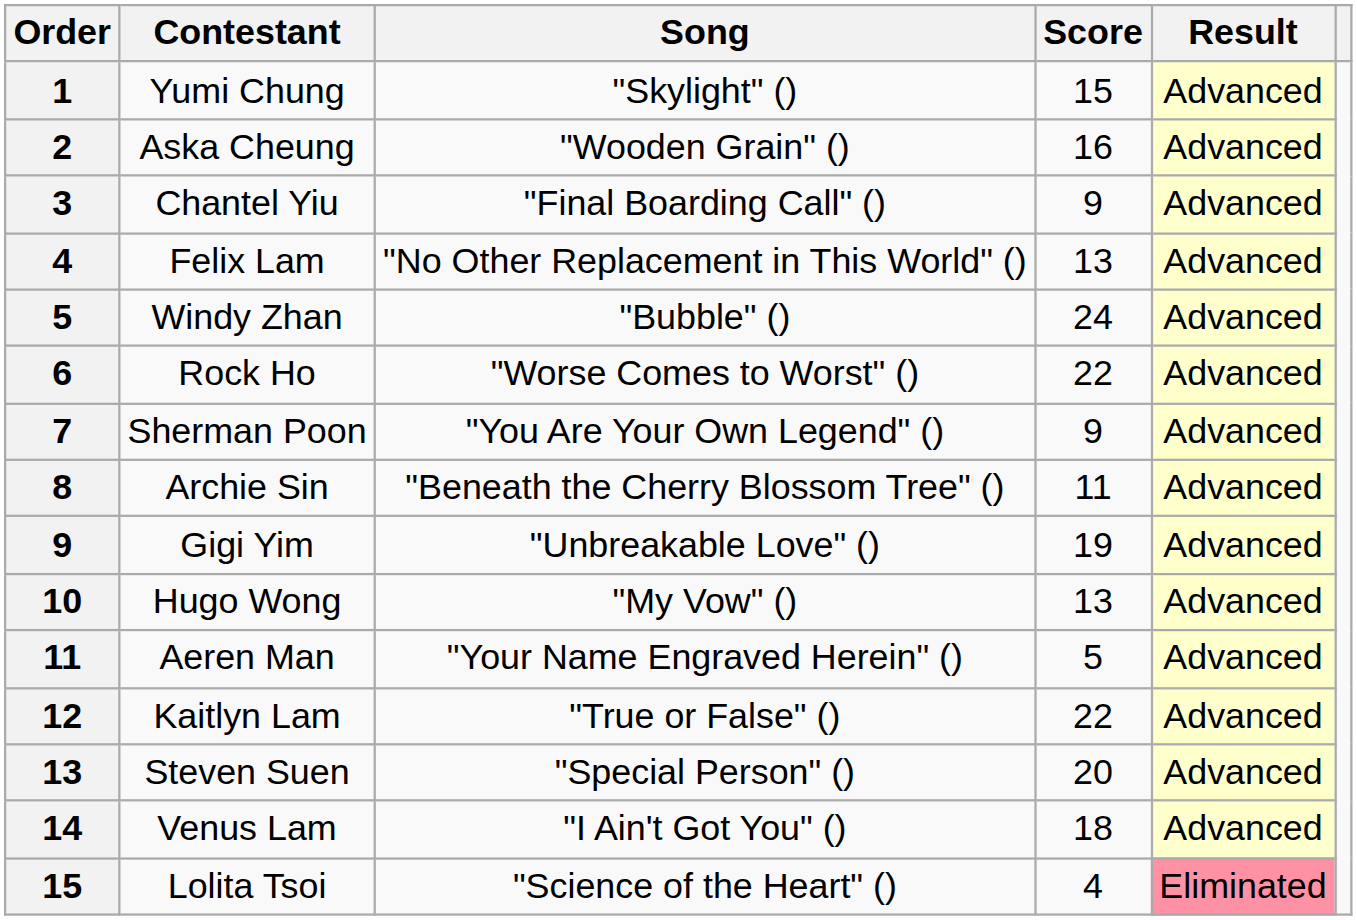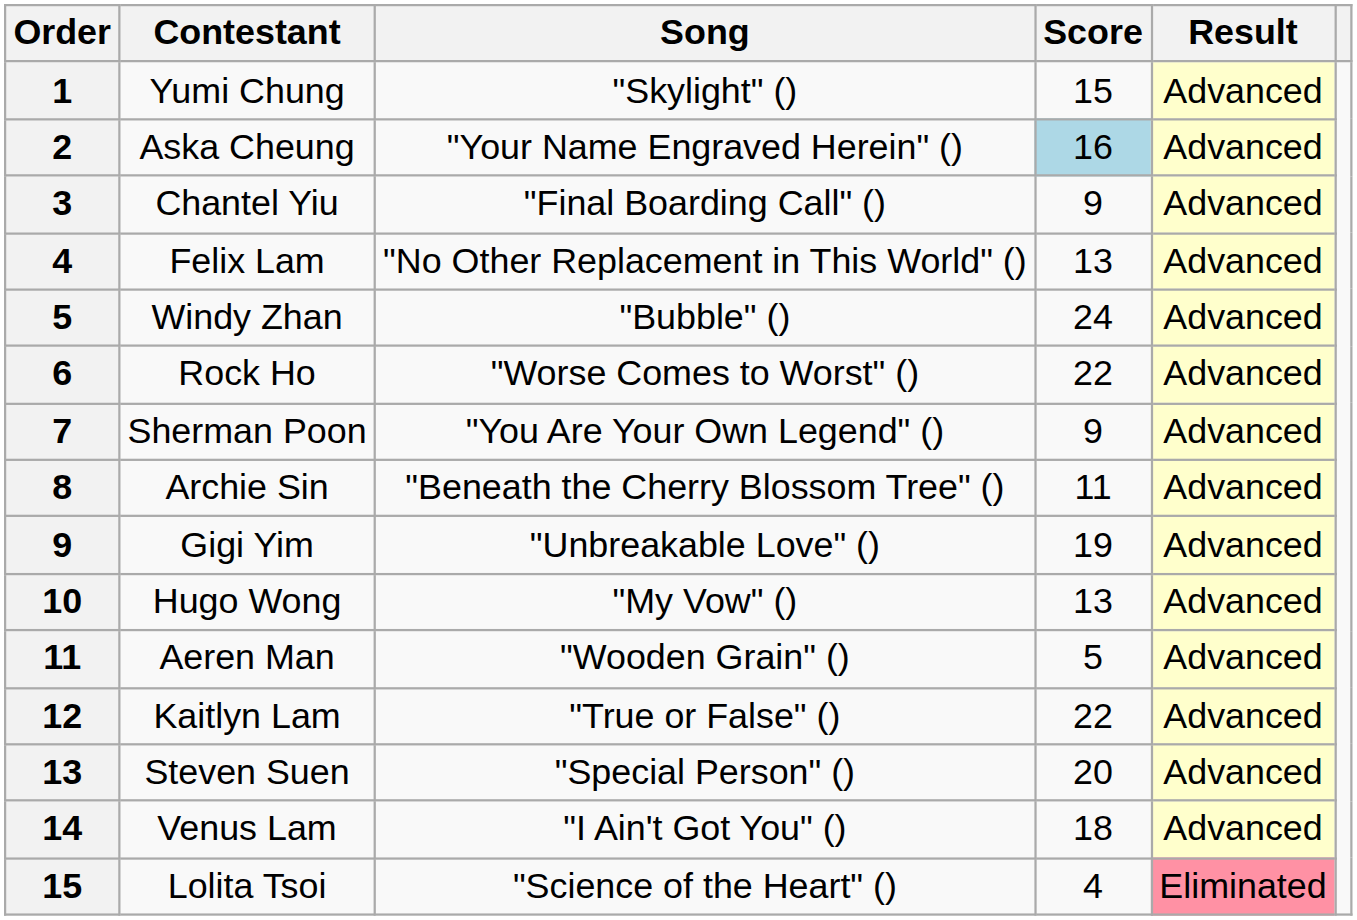(705, 146) "Wooden Grain" () -> (705, 146) "Your Name Engraved Herein" ()
(1093, 146) no background -> (1093, 146) lightblue background
(705, 658) "Your Name Engraved Herein" () -> (705, 658) "Wooden Grain" ()
